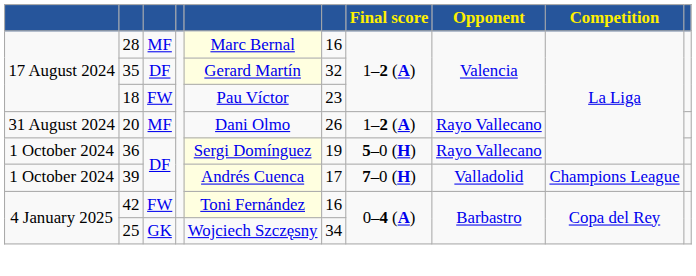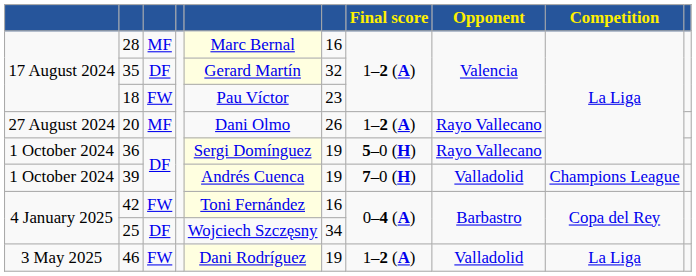(62, 124) 31 August 2024 -> (62, 124) 27 August 2024
(334, 177) 17 -> (334, 177) 19
(160, 230) GK -> (160, 230) DF
+ row: (131, 257)
